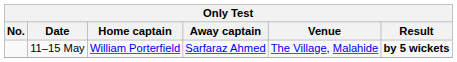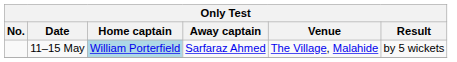(135, 48) no background -> (135, 48) lightblue background
(416, 48) bold -> (414, 48) normal
